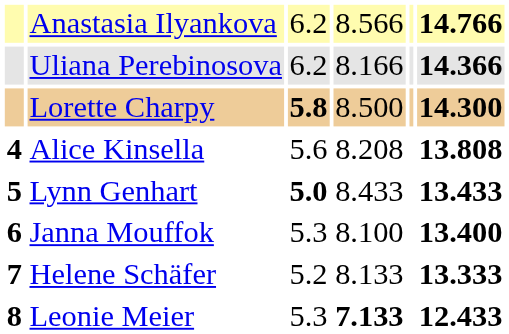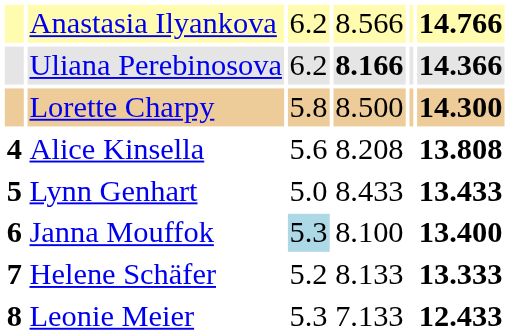(369, 65) normal -> (369, 65) bold
(309, 106) bold -> (309, 106) normal
(309, 190) bold -> (309, 190) normal
(309, 232) no background -> (309, 232) lightblue background
(369, 315) bold -> (369, 315) normal
